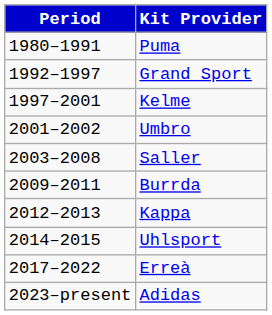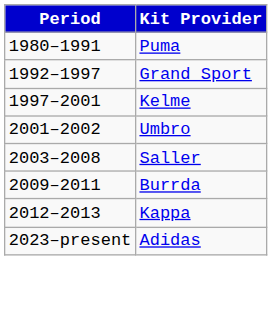- row: (180, 241)
- row: (165, 268)
